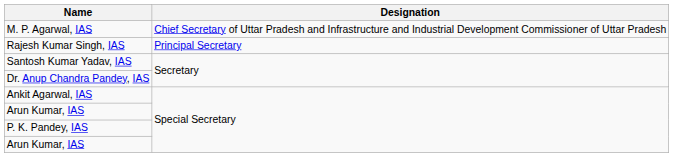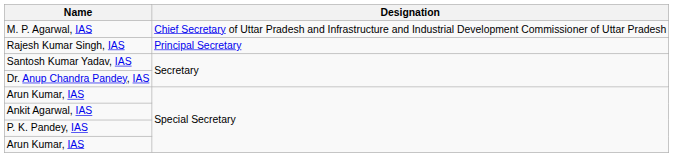(49, 95) Ankit Agarwal, IAS -> (45, 95) Arun Kumar, IAS
(45, 111) Arun Kumar, IAS -> (49, 111) Ankit Agarwal, IAS
